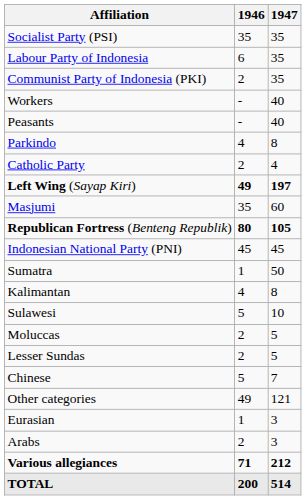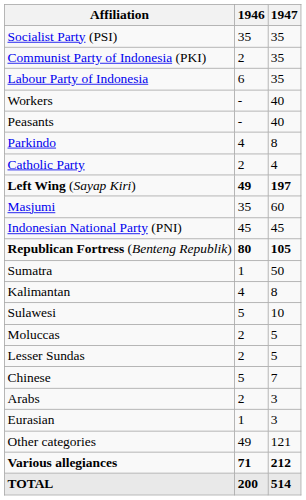rows swapped: (107, 79) <-> (78, 57)
rows swapped: (95, 249) <-> (120, 228)
rows swapped: (24, 441) <-> (52, 398)
